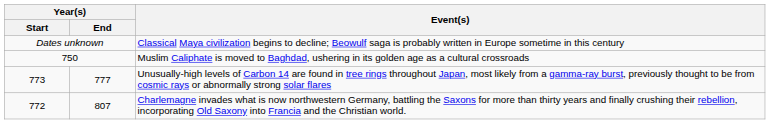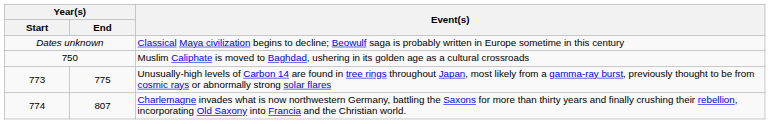(103, 79) 777 -> (103, 79) 775
(37, 106) 772 -> (37, 106) 774
